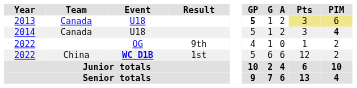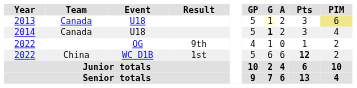(253, 21) bold -> (253, 21) normal
(270, 21) no background -> (270, 21) lightyellow background
(305, 21) khaki background -> (305, 21) no background
(270, 32) normal -> (270, 32) bold
(336, 32) bold -> (336, 32) normal
(138, 55) bold -> (138, 55) normal
(305, 55) normal -> (305, 55) bold
